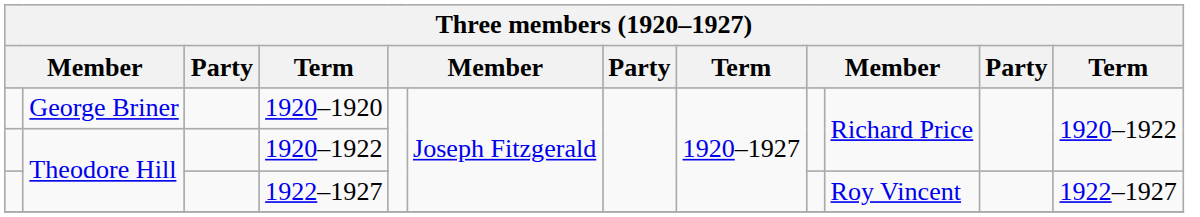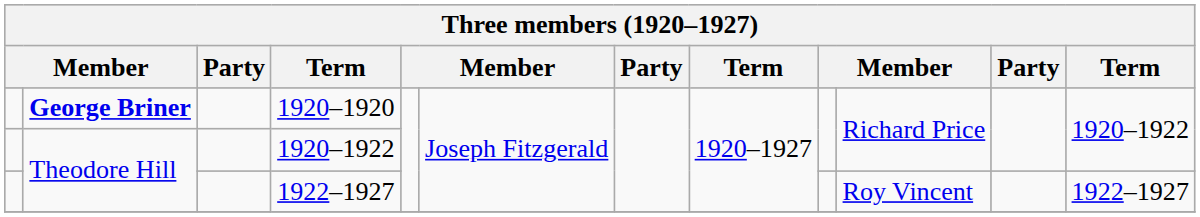(104, 107) normal -> (110, 107) bold
